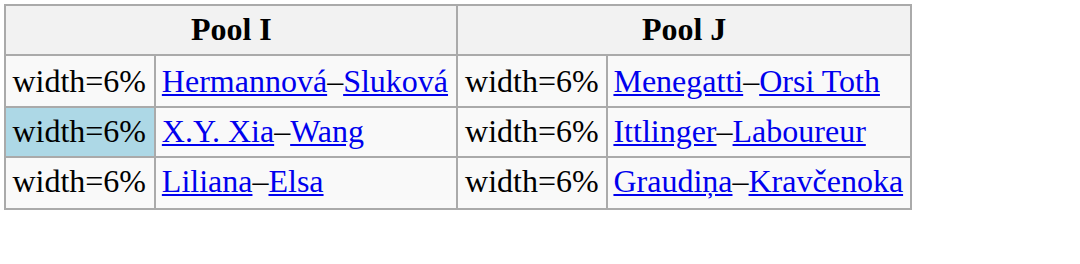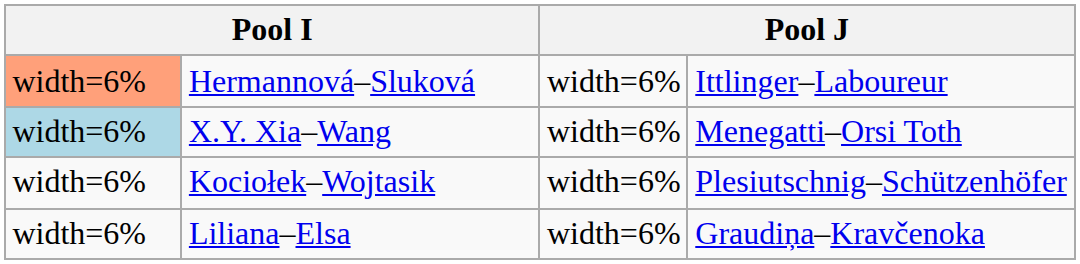(79, 80) no background -> (79, 80) lightsalmon background
(747, 80) Menegatti–Orsi Toth -> (821, 80) Ittlinger–Laboureur
(740, 131) Ittlinger–Laboureur -> (829, 131) Menegatti–Orsi Toth
+ row: (312, 182)
